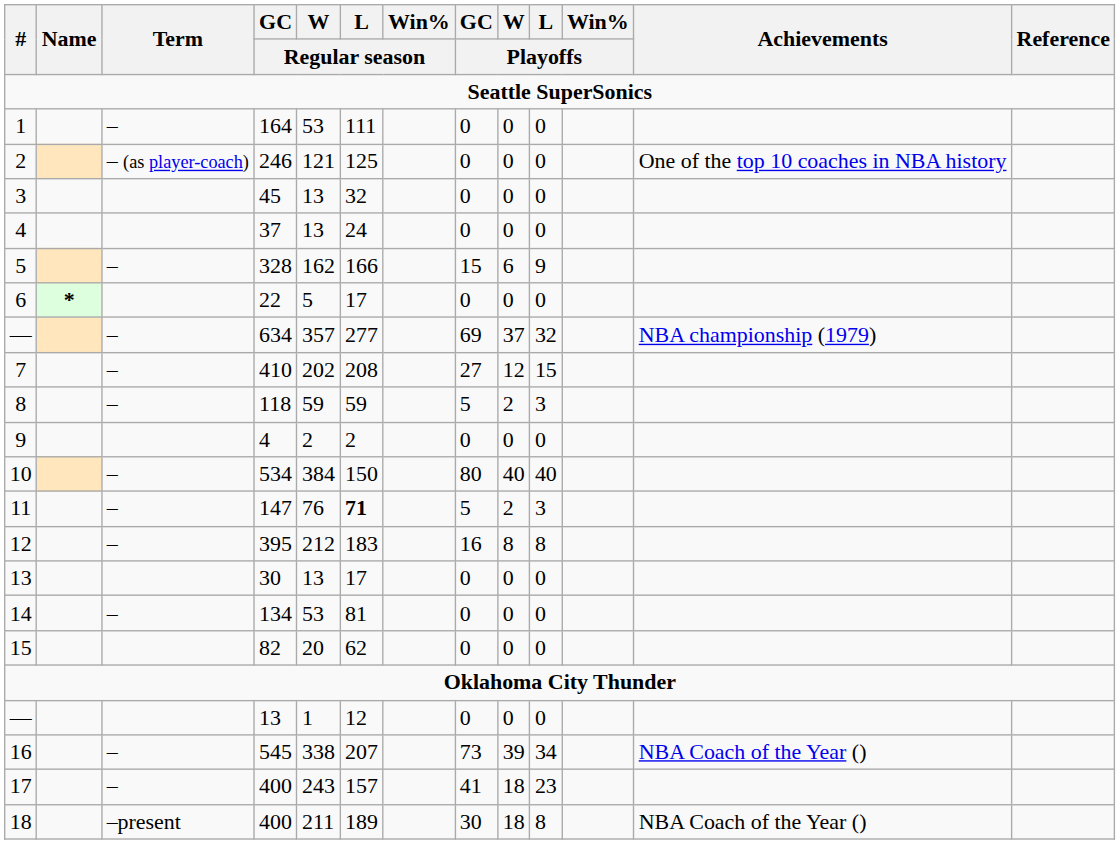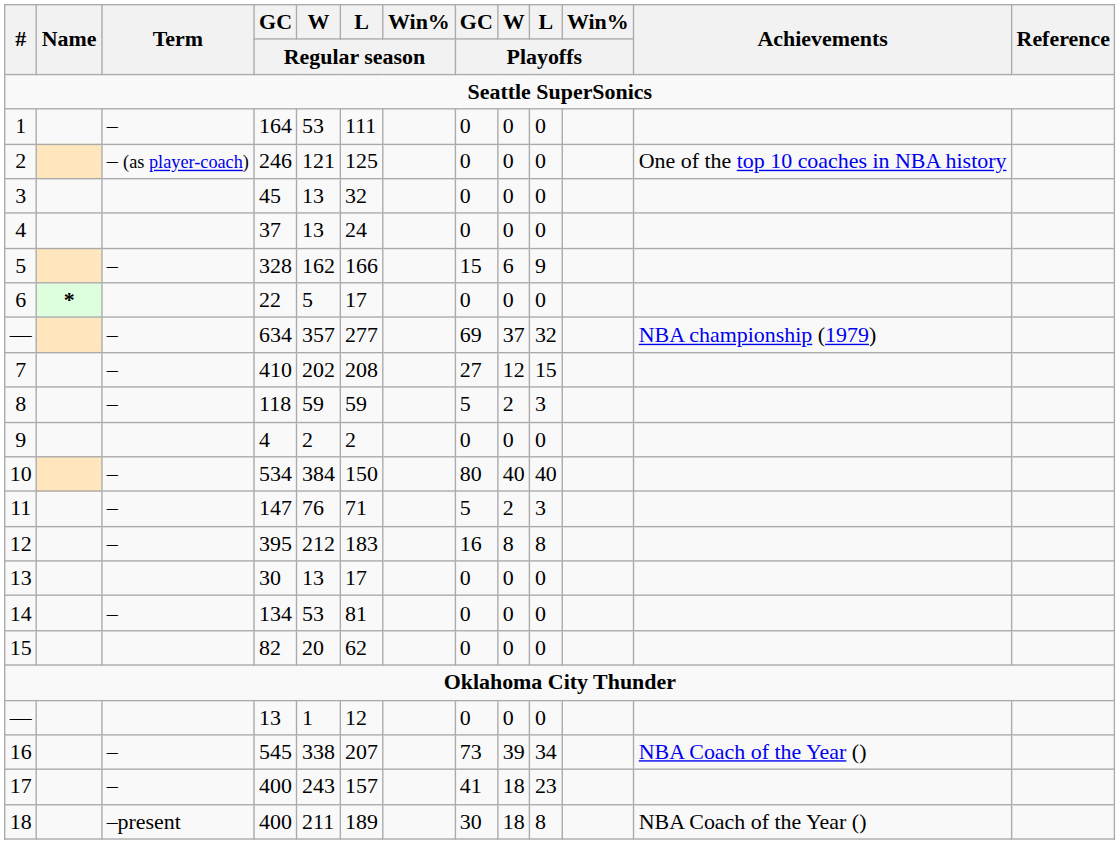(356, 508) bold -> (356, 508) normal
